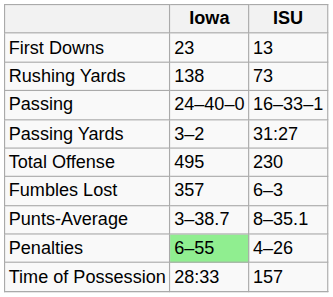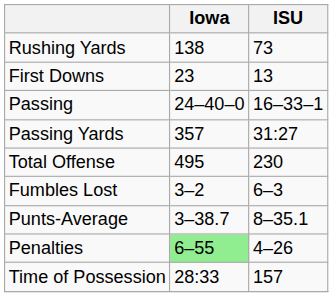rows swapped: (56, 47) <-> (67, 76)
(189, 133) 3–2 -> (189, 133) 357
(189, 190) 357 -> (189, 190) 3–2
